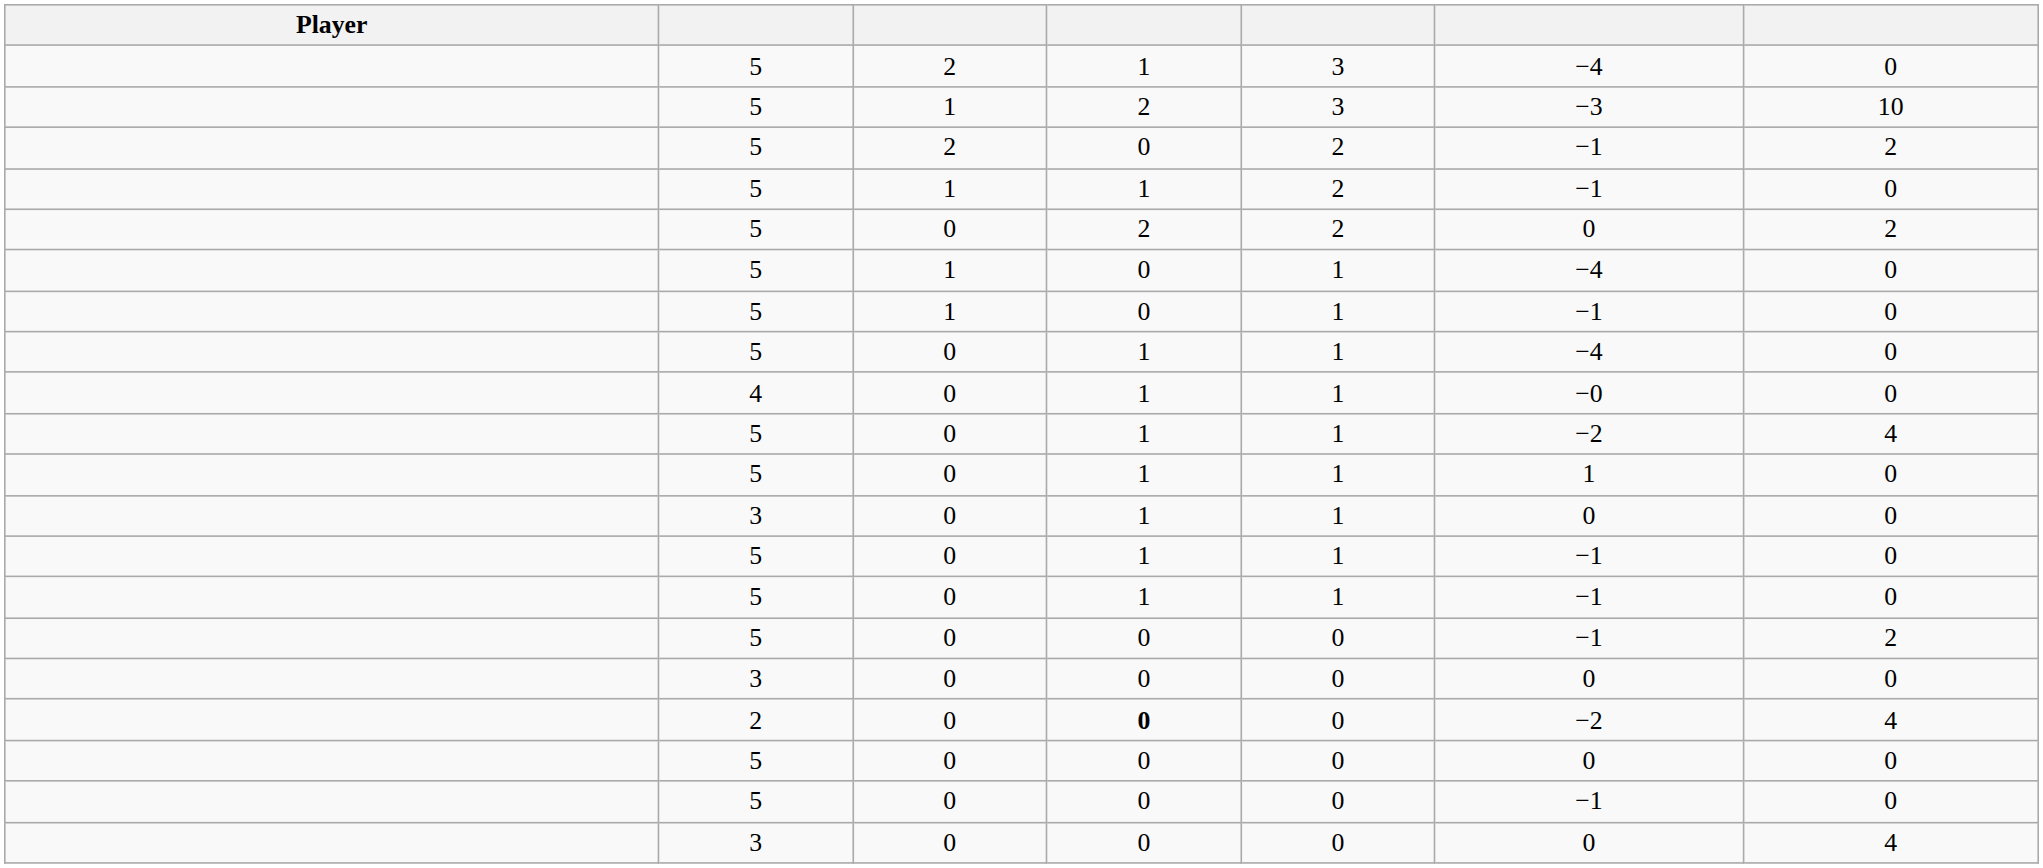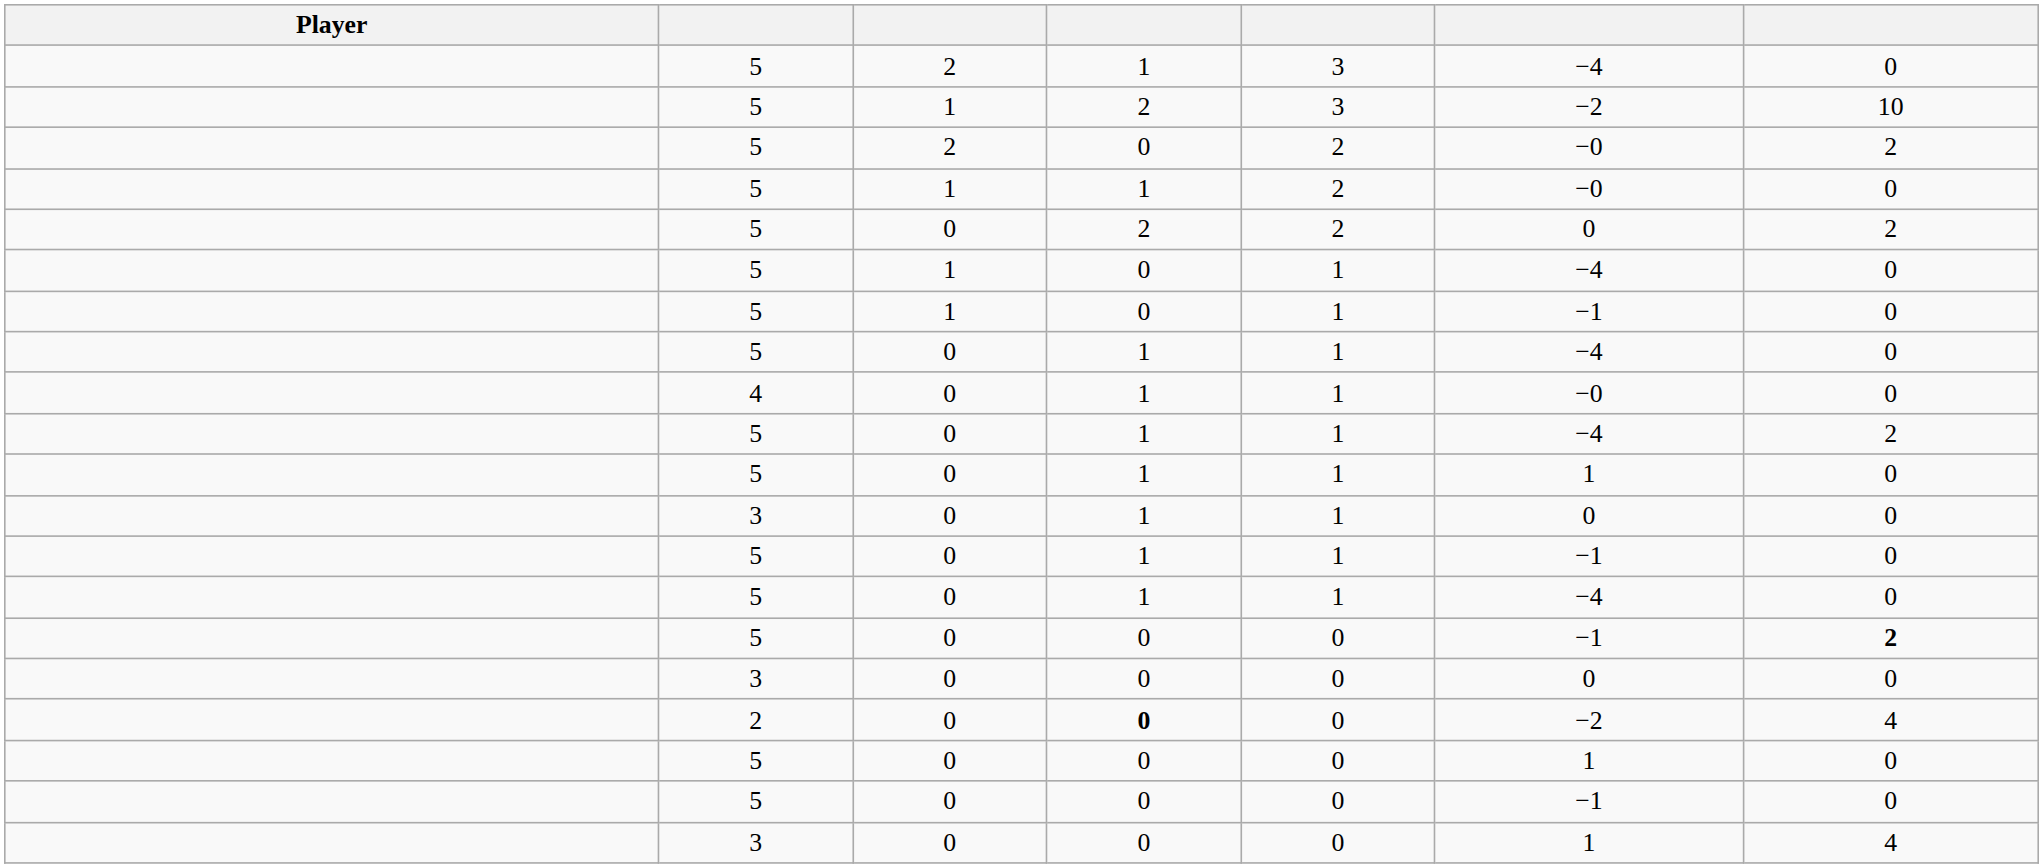(1589, 106) −3 -> (1589, 106) −2
(1589, 147) −1 -> (1589, 147) −0
(1589, 188) −1 -> (1589, 188) −0
(1589, 433) −2 -> (1589, 433) −4
(1891, 433) 4 -> (1891, 433) 2
(1589, 596) −1 -> (1589, 596) −4
(1891, 637) normal -> (1891, 637) bold
(1589, 760) 0 -> (1589, 760) 1
(1589, 842) 0 -> (1589, 842) 1
